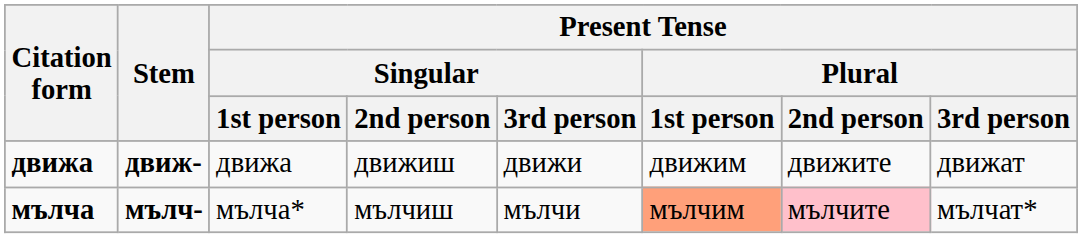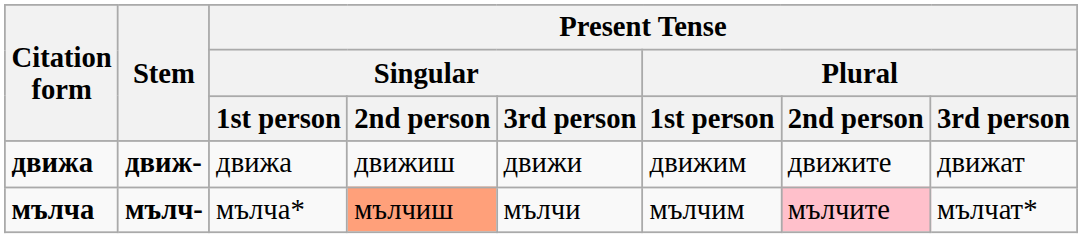(404, 208) no background -> (404, 208) lightsalmon background
(697, 208) lightsalmon background -> (697, 208) no background
